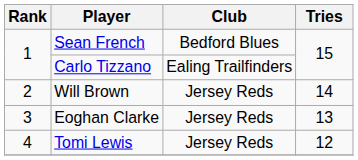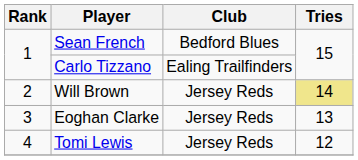(324, 92) no background -> (324, 92) khaki background
